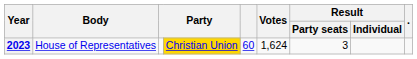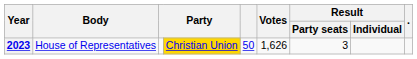(248, 46) 60 -> (248, 46) 50
(274, 46) 1,624 -> (274, 46) 1,626
